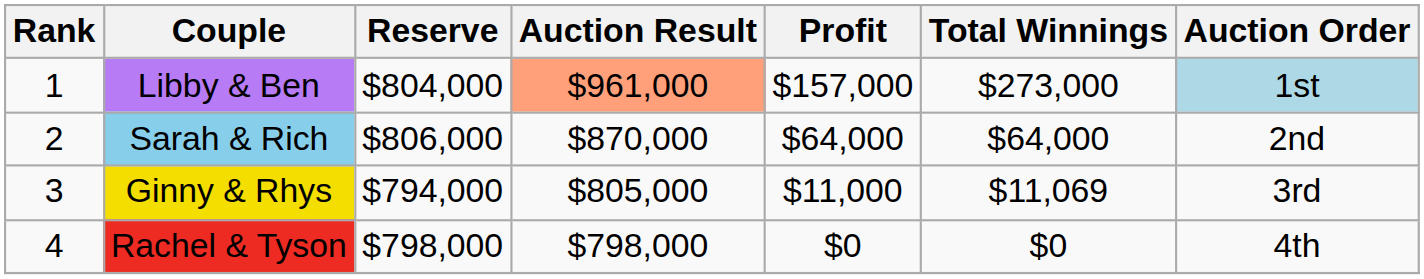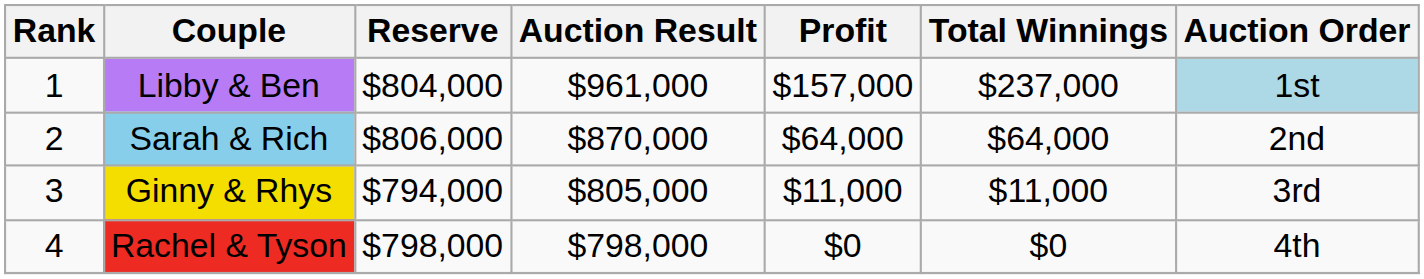(638, 84) lightsalmon background -> (638, 84) no background
(1048, 84) $273,000 -> (1048, 84) $237,000
(1048, 191) $11,069 -> (1048, 191) $11,000
